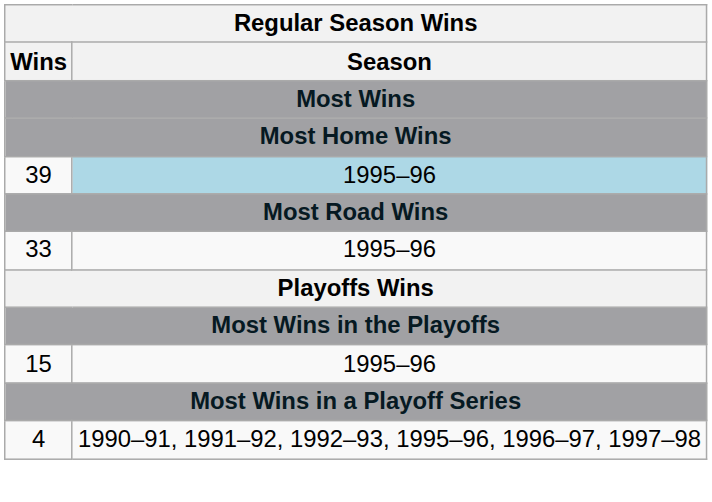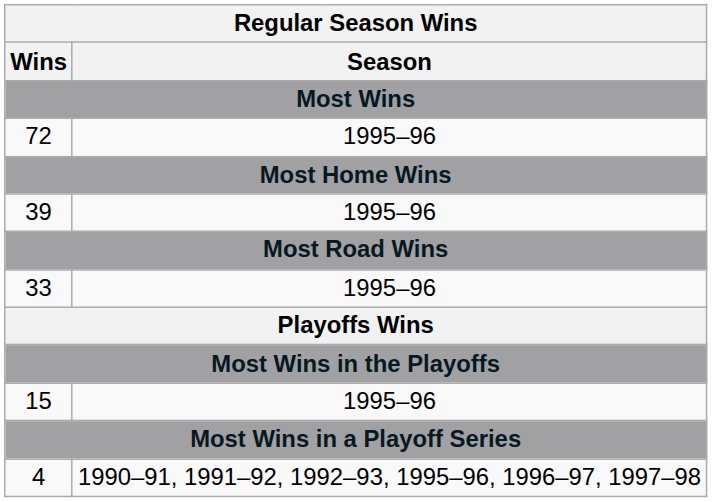+ row: (39, 136)
(390, 174) lightblue background -> (390, 212) no background
